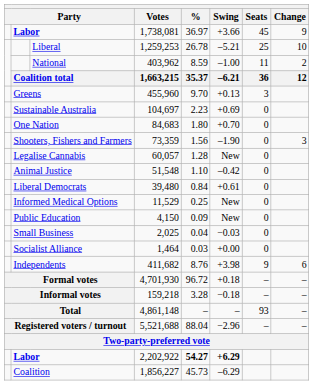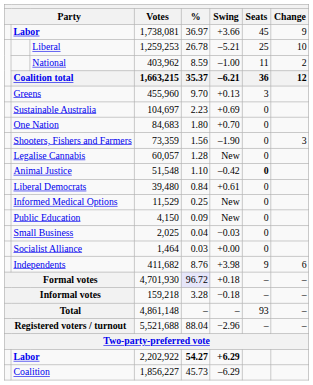(266, 171) normal -> (266, 171) bold
(197, 279) no background -> (197, 279) lavender background
